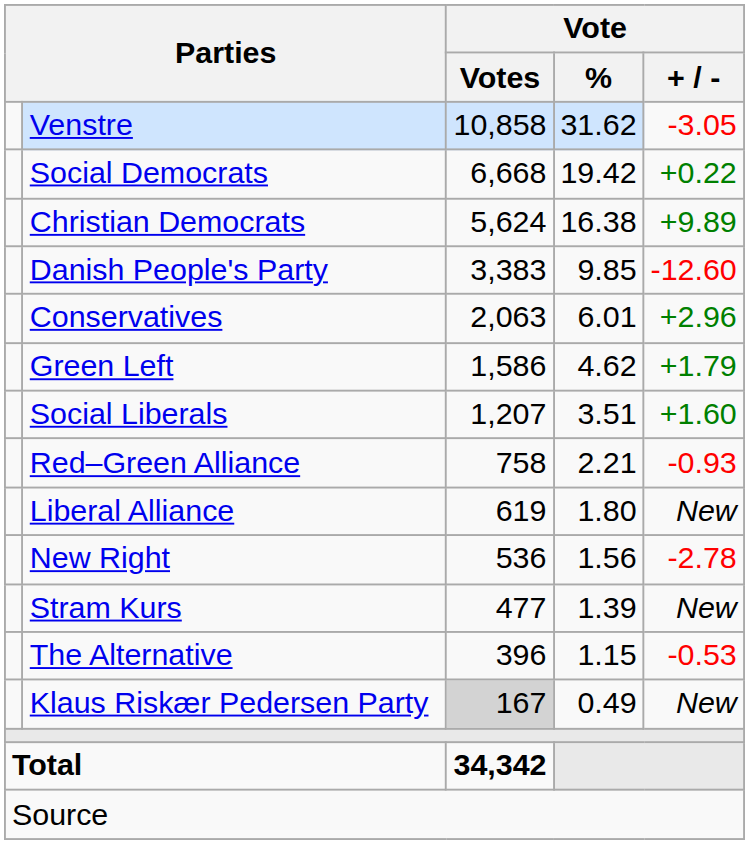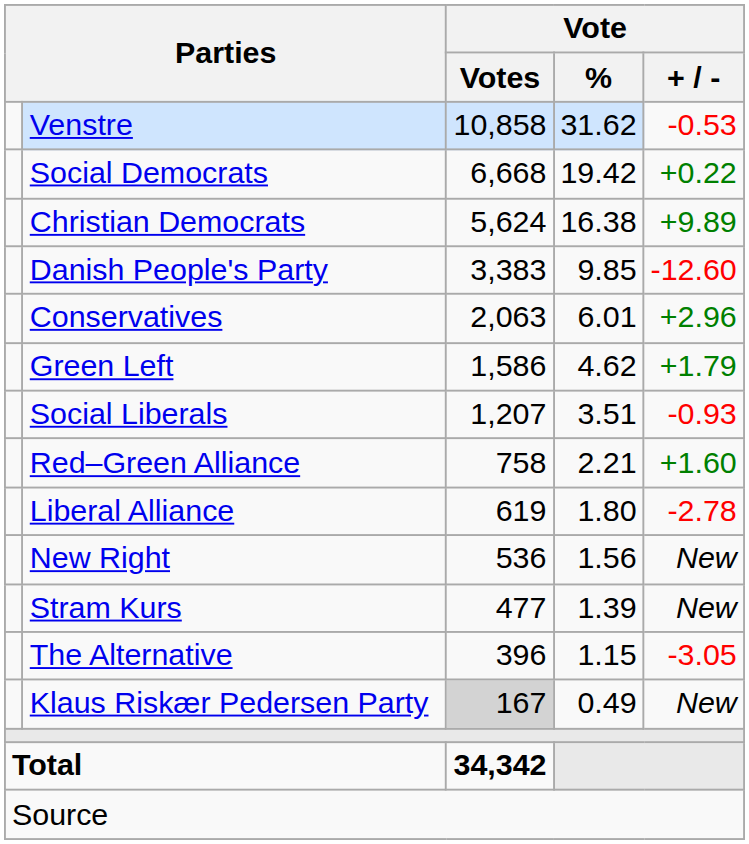(702, 125) -3.05 -> (702, 125) -0.53
(698, 414) +1.60 -> (702, 414) -0.93
(702, 462) -0.93 -> (698, 462) +1.60
(706, 510) New -> (702, 510) -2.78
(702, 558) -2.78 -> (706, 558) New
(702, 655) -0.53 -> (702, 655) -3.05
